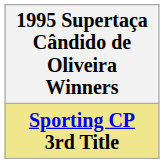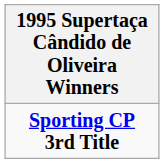(82, 130) khaki background -> (82, 130) no background
